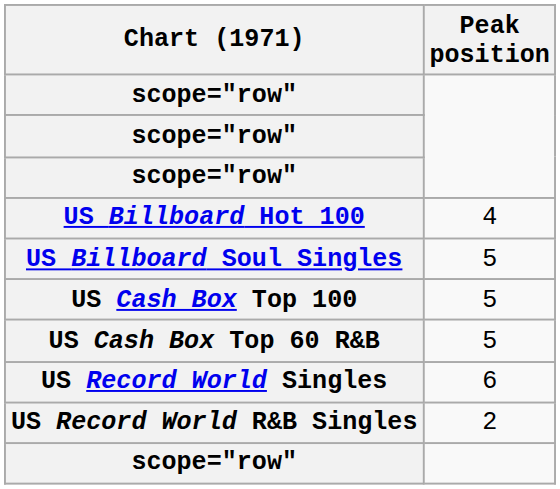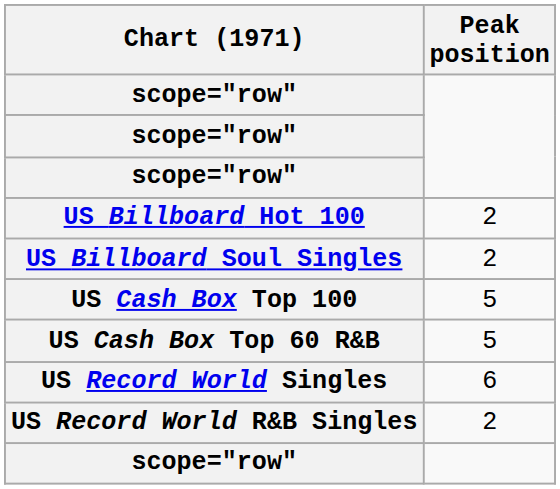(490, 218) 4 -> (490, 218) 2
(490, 259) 5 -> (490, 259) 2
